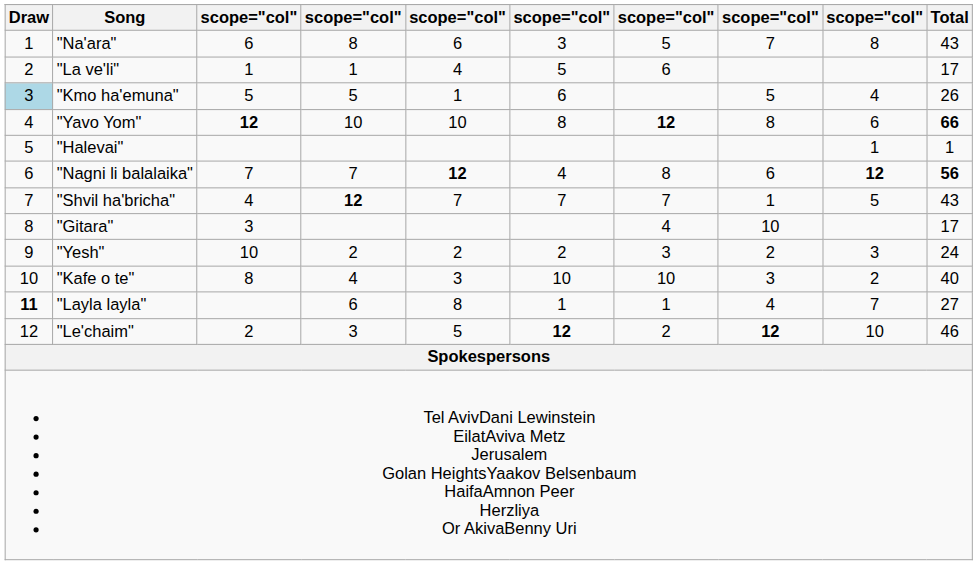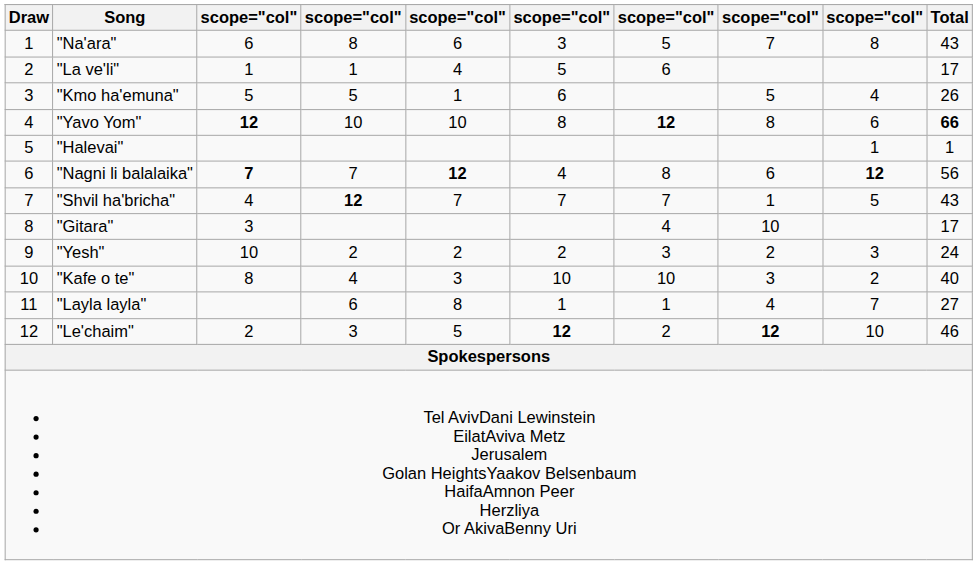(29, 95) lightblue background -> (29, 95) no background
(249, 174) normal -> (249, 174) bold
(950, 174) bold -> (950, 174) normal
(29, 305) bold -> (29, 305) normal
